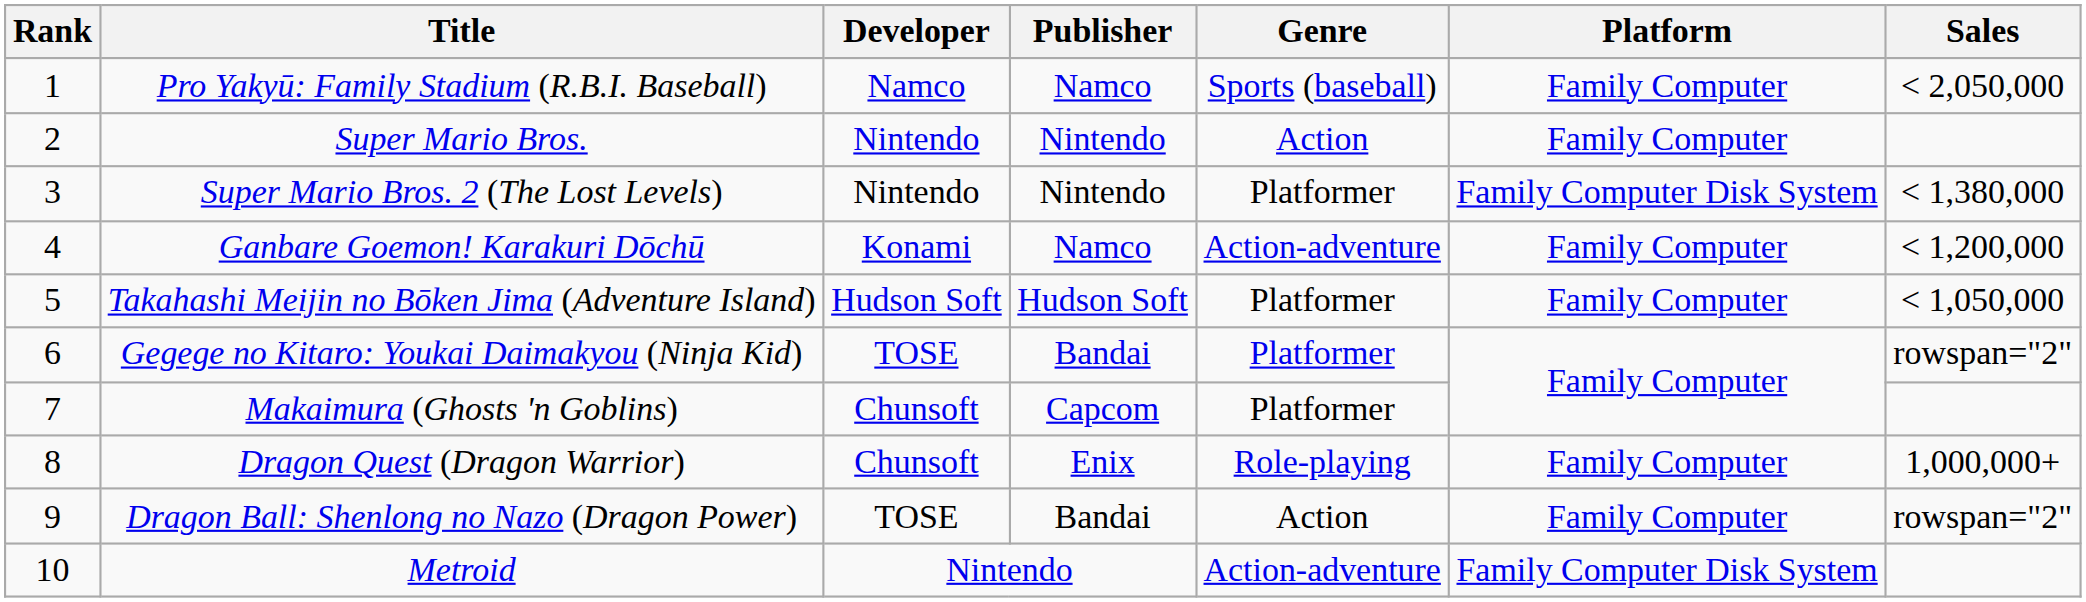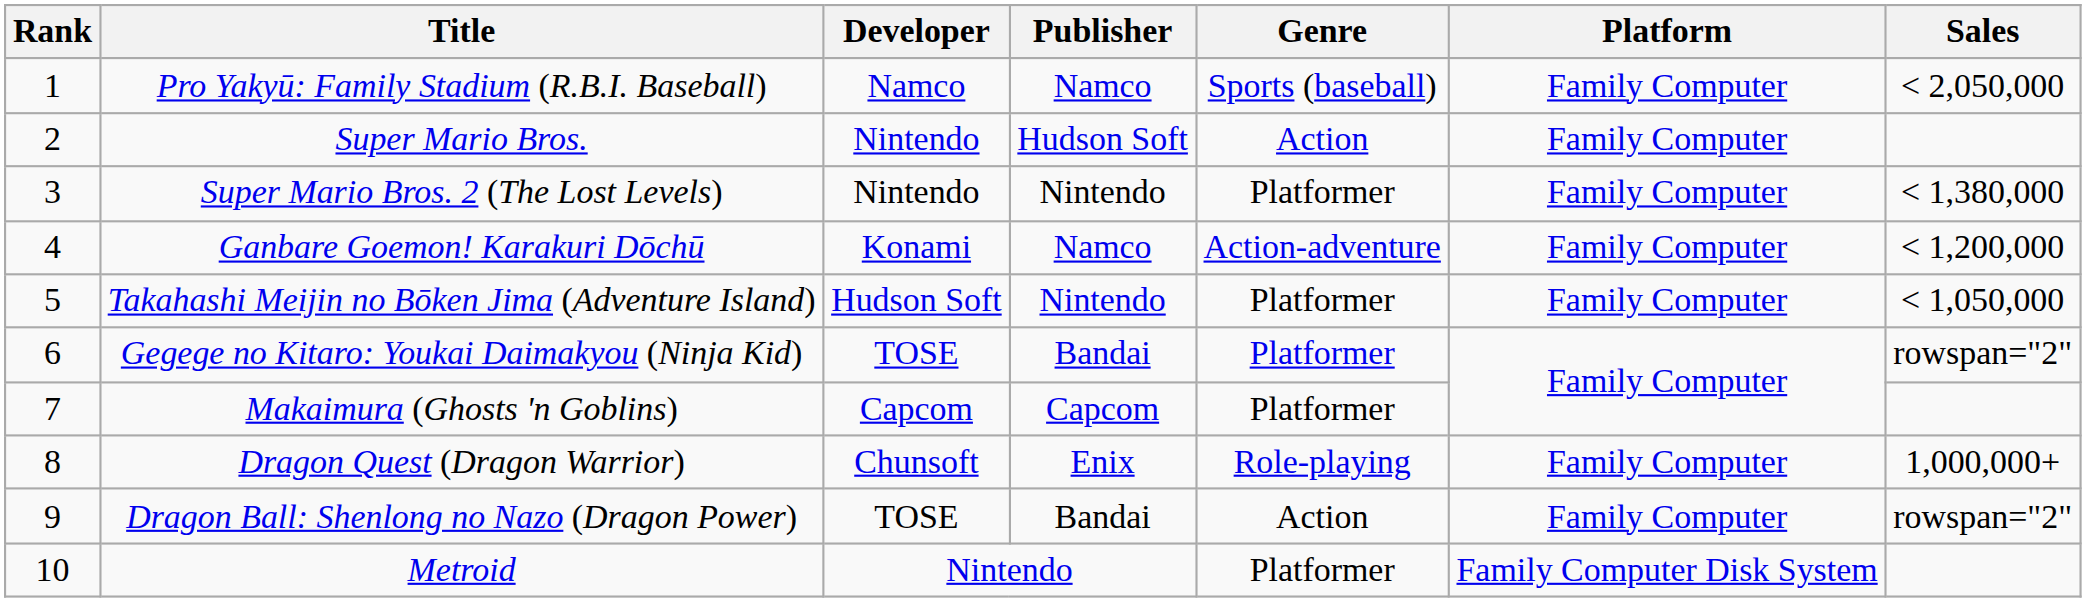(1103, 138) Nintendo -> (1103, 138) Hudson Soft
(1667, 192) Family Computer Disk System -> (1667, 192) Family Computer
(1103, 300) Hudson Soft -> (1103, 300) Nintendo
(916, 407) Chunsoft -> (916, 407) Capcom
(1322, 569) Action-adventure -> (1322, 569) Platformer
